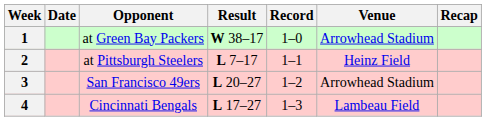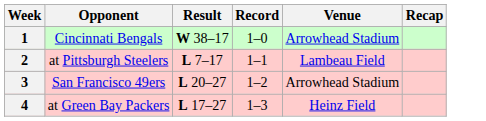- column: (62, 15)
(143, 37) at Green Bay Packers -> (109, 37) Cincinnati Bengals
(377, 60) Heinz Field -> (342, 60) Lambeau Field
(143, 104) Cincinnati Bengals -> (109, 104) at Green Bay Packers
(377, 104) Lambeau Field -> (342, 104) Heinz Field
